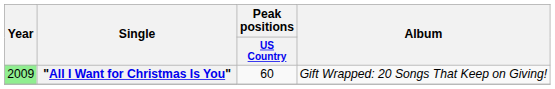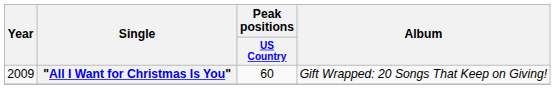(21, 74) lightgreen background -> (21, 74) no background
